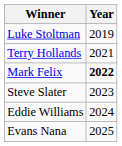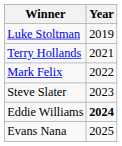(101, 72) bold -> (101, 72) normal
(101, 111) normal -> (101, 111) bold
